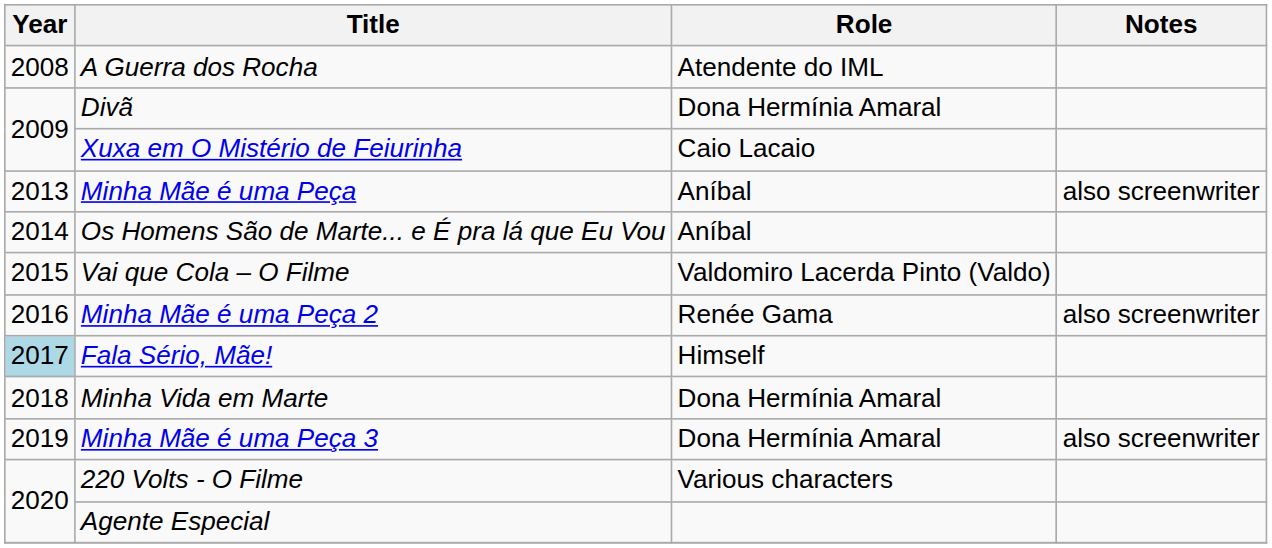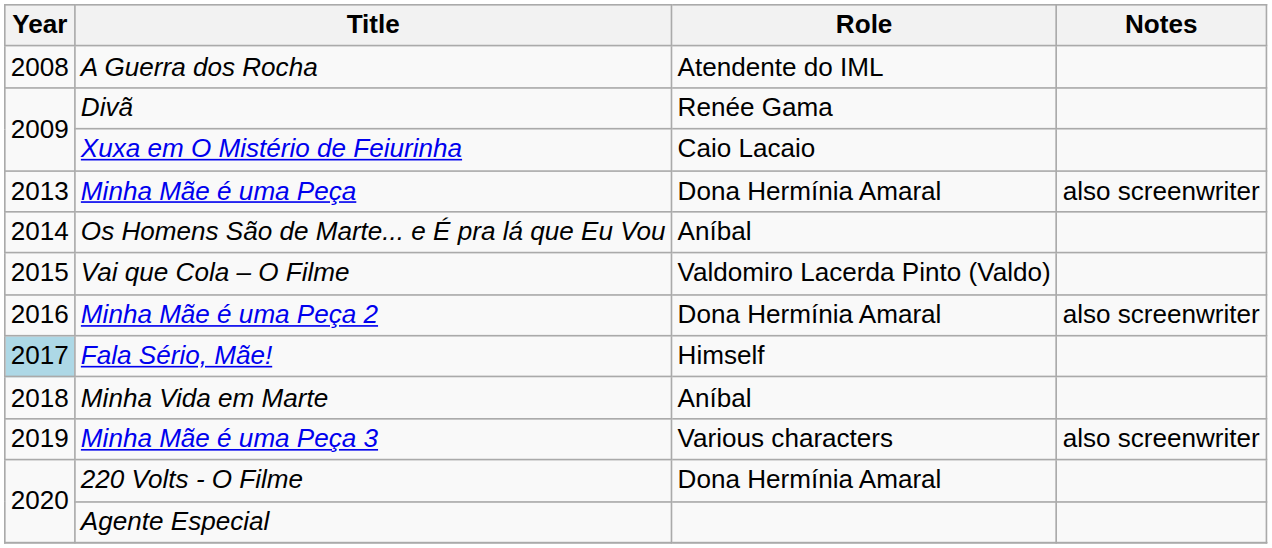(810, 107) Dona Hermínia Amaral -> (755, 107) Renée Gama
(715, 190) Aníbal -> (810, 190) Dona Hermínia Amaral
(755, 314) Renée Gama -> (810, 314) Dona Hermínia Amaral
(810, 397) Dona Hermínia Amaral -> (715, 397) Aníbal
(810, 438) Dona Hermínia Amaral -> (785, 438) Various characters
(785, 480) Various characters -> (810, 480) Dona Hermínia Amaral
